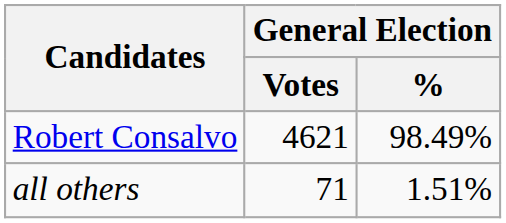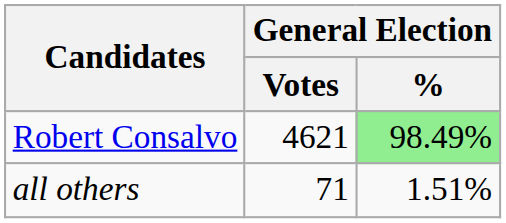(441, 136) no background -> (441, 136) lightgreen background
